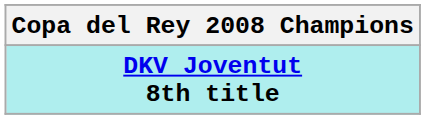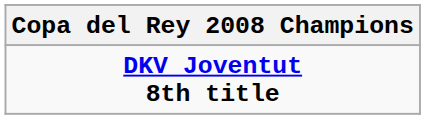(213, 80) paleturquoise background -> (213, 80) no background
